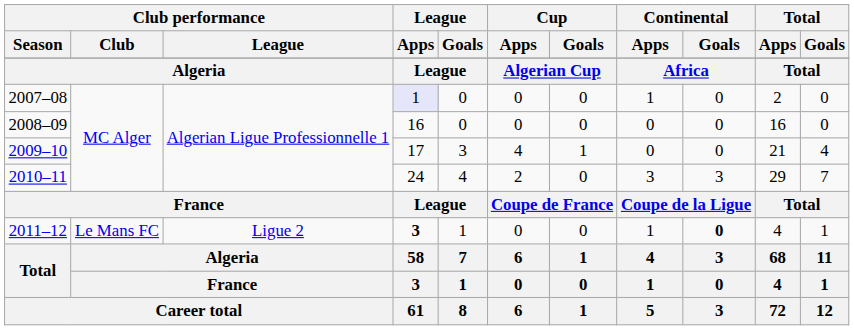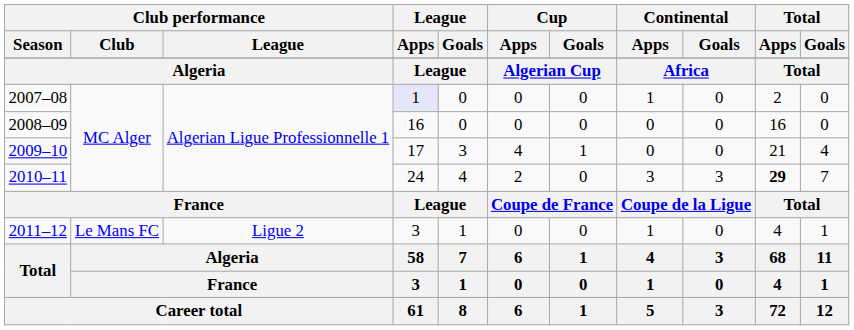(778, 177) normal -> (778, 177) bold
(416, 230) bold -> (416, 230) normal
(719, 230) bold -> (719, 230) normal
